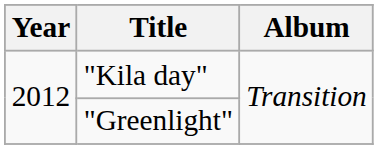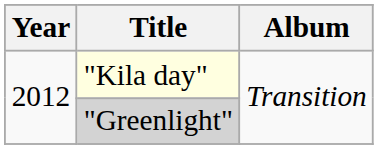(146, 74) no background -> (146, 74) lightyellow background
(158, 120) no background -> (158, 120) lightgrey background
